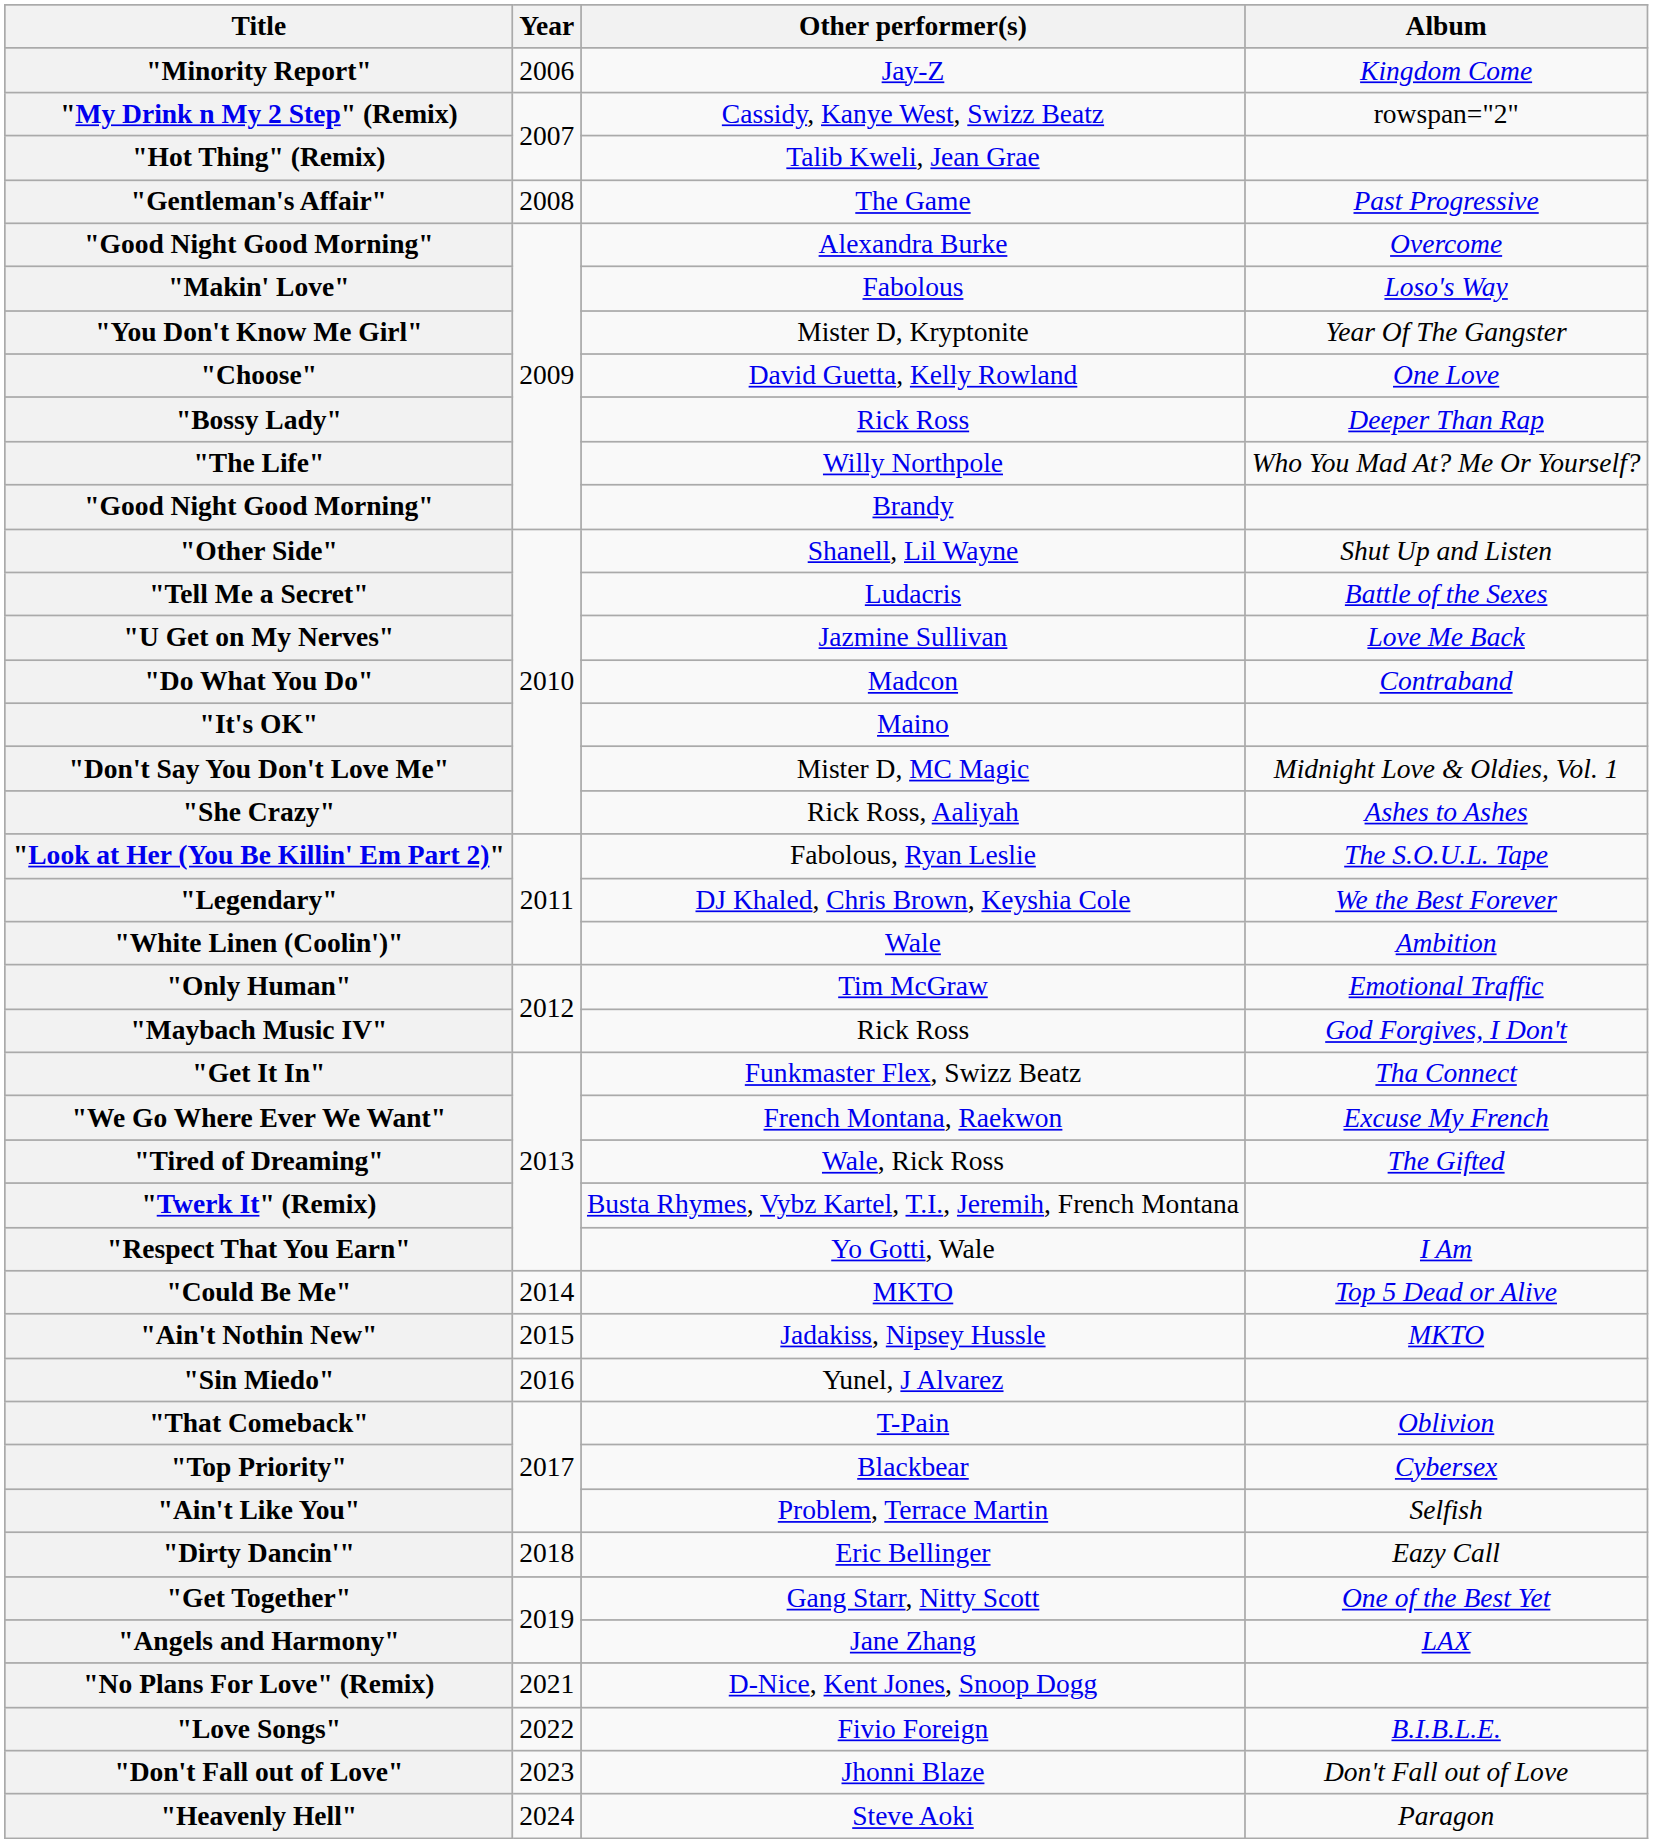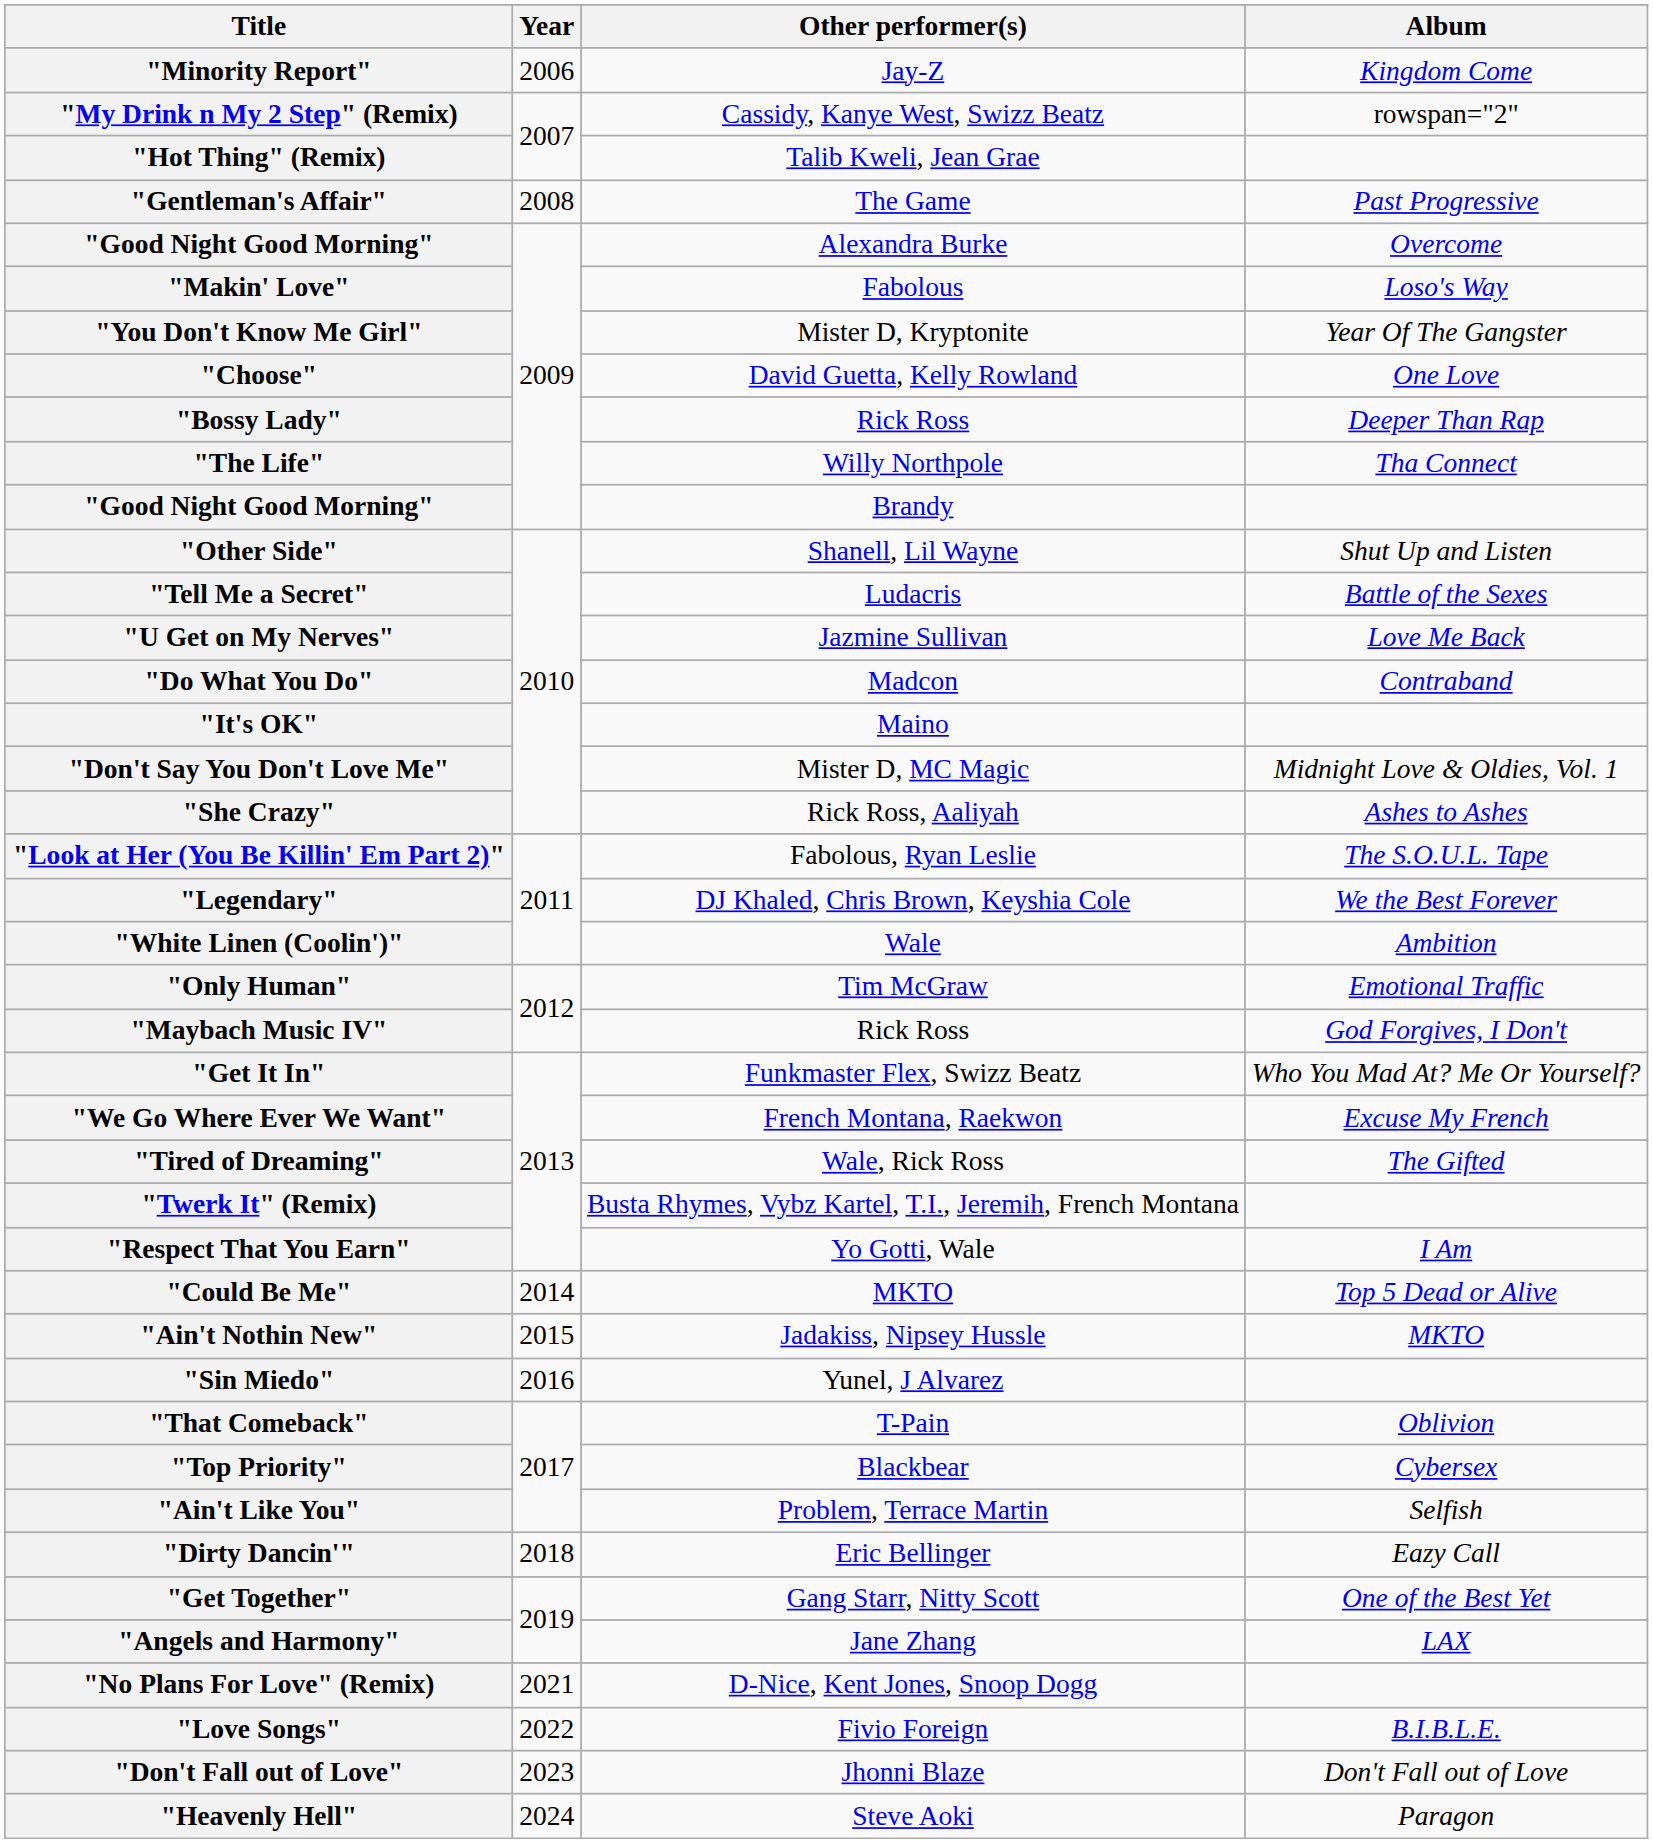(1446, 462) Who You Mad At? Me Or Yourself? -> (1446, 462) Tha Connect
(1446, 1073) Tha Connect -> (1446, 1073) Who You Mad At? Me Or Yourself?
